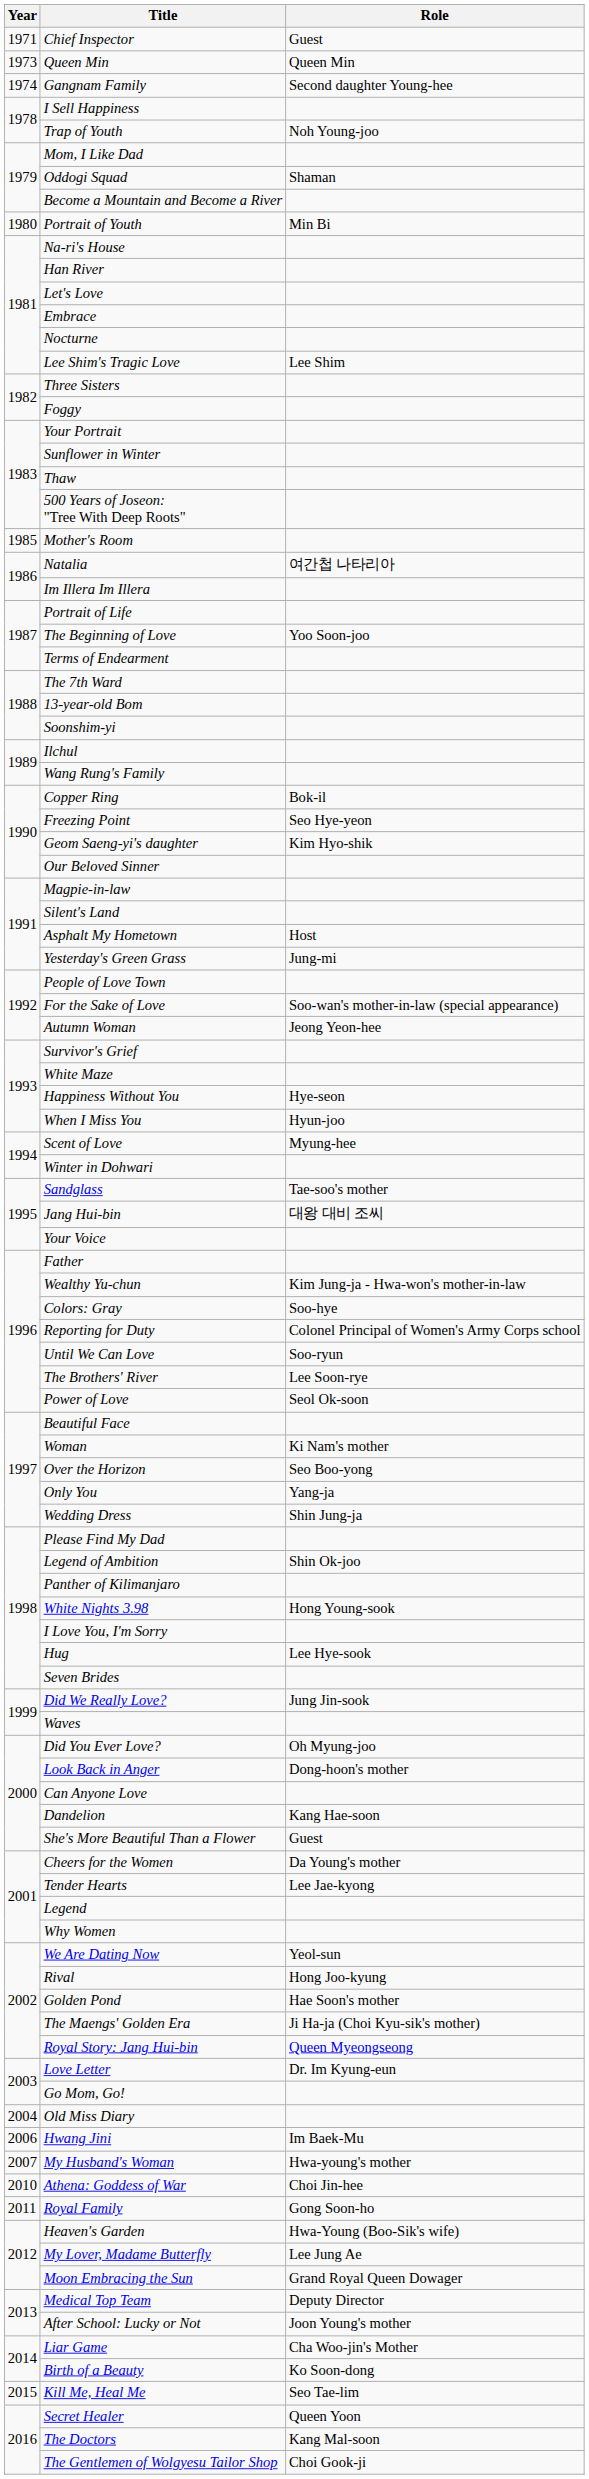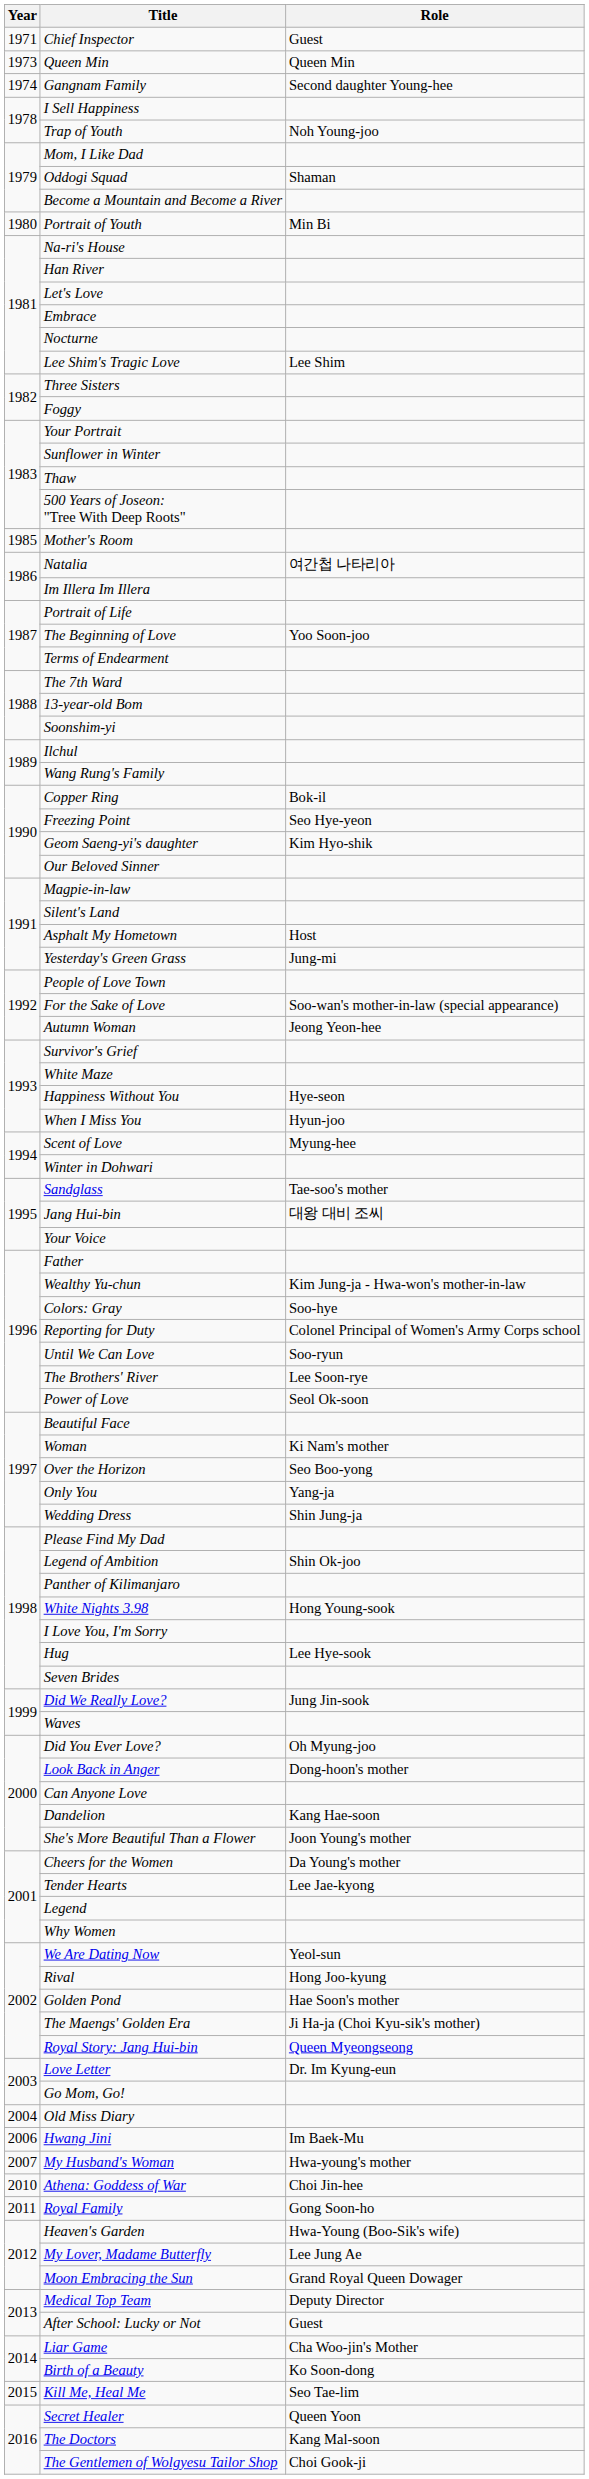(306, 1839) Guest -> (350, 1839) Joon Young's mother
(350, 2323) Joon Young's mother -> (306, 2323) Guest
